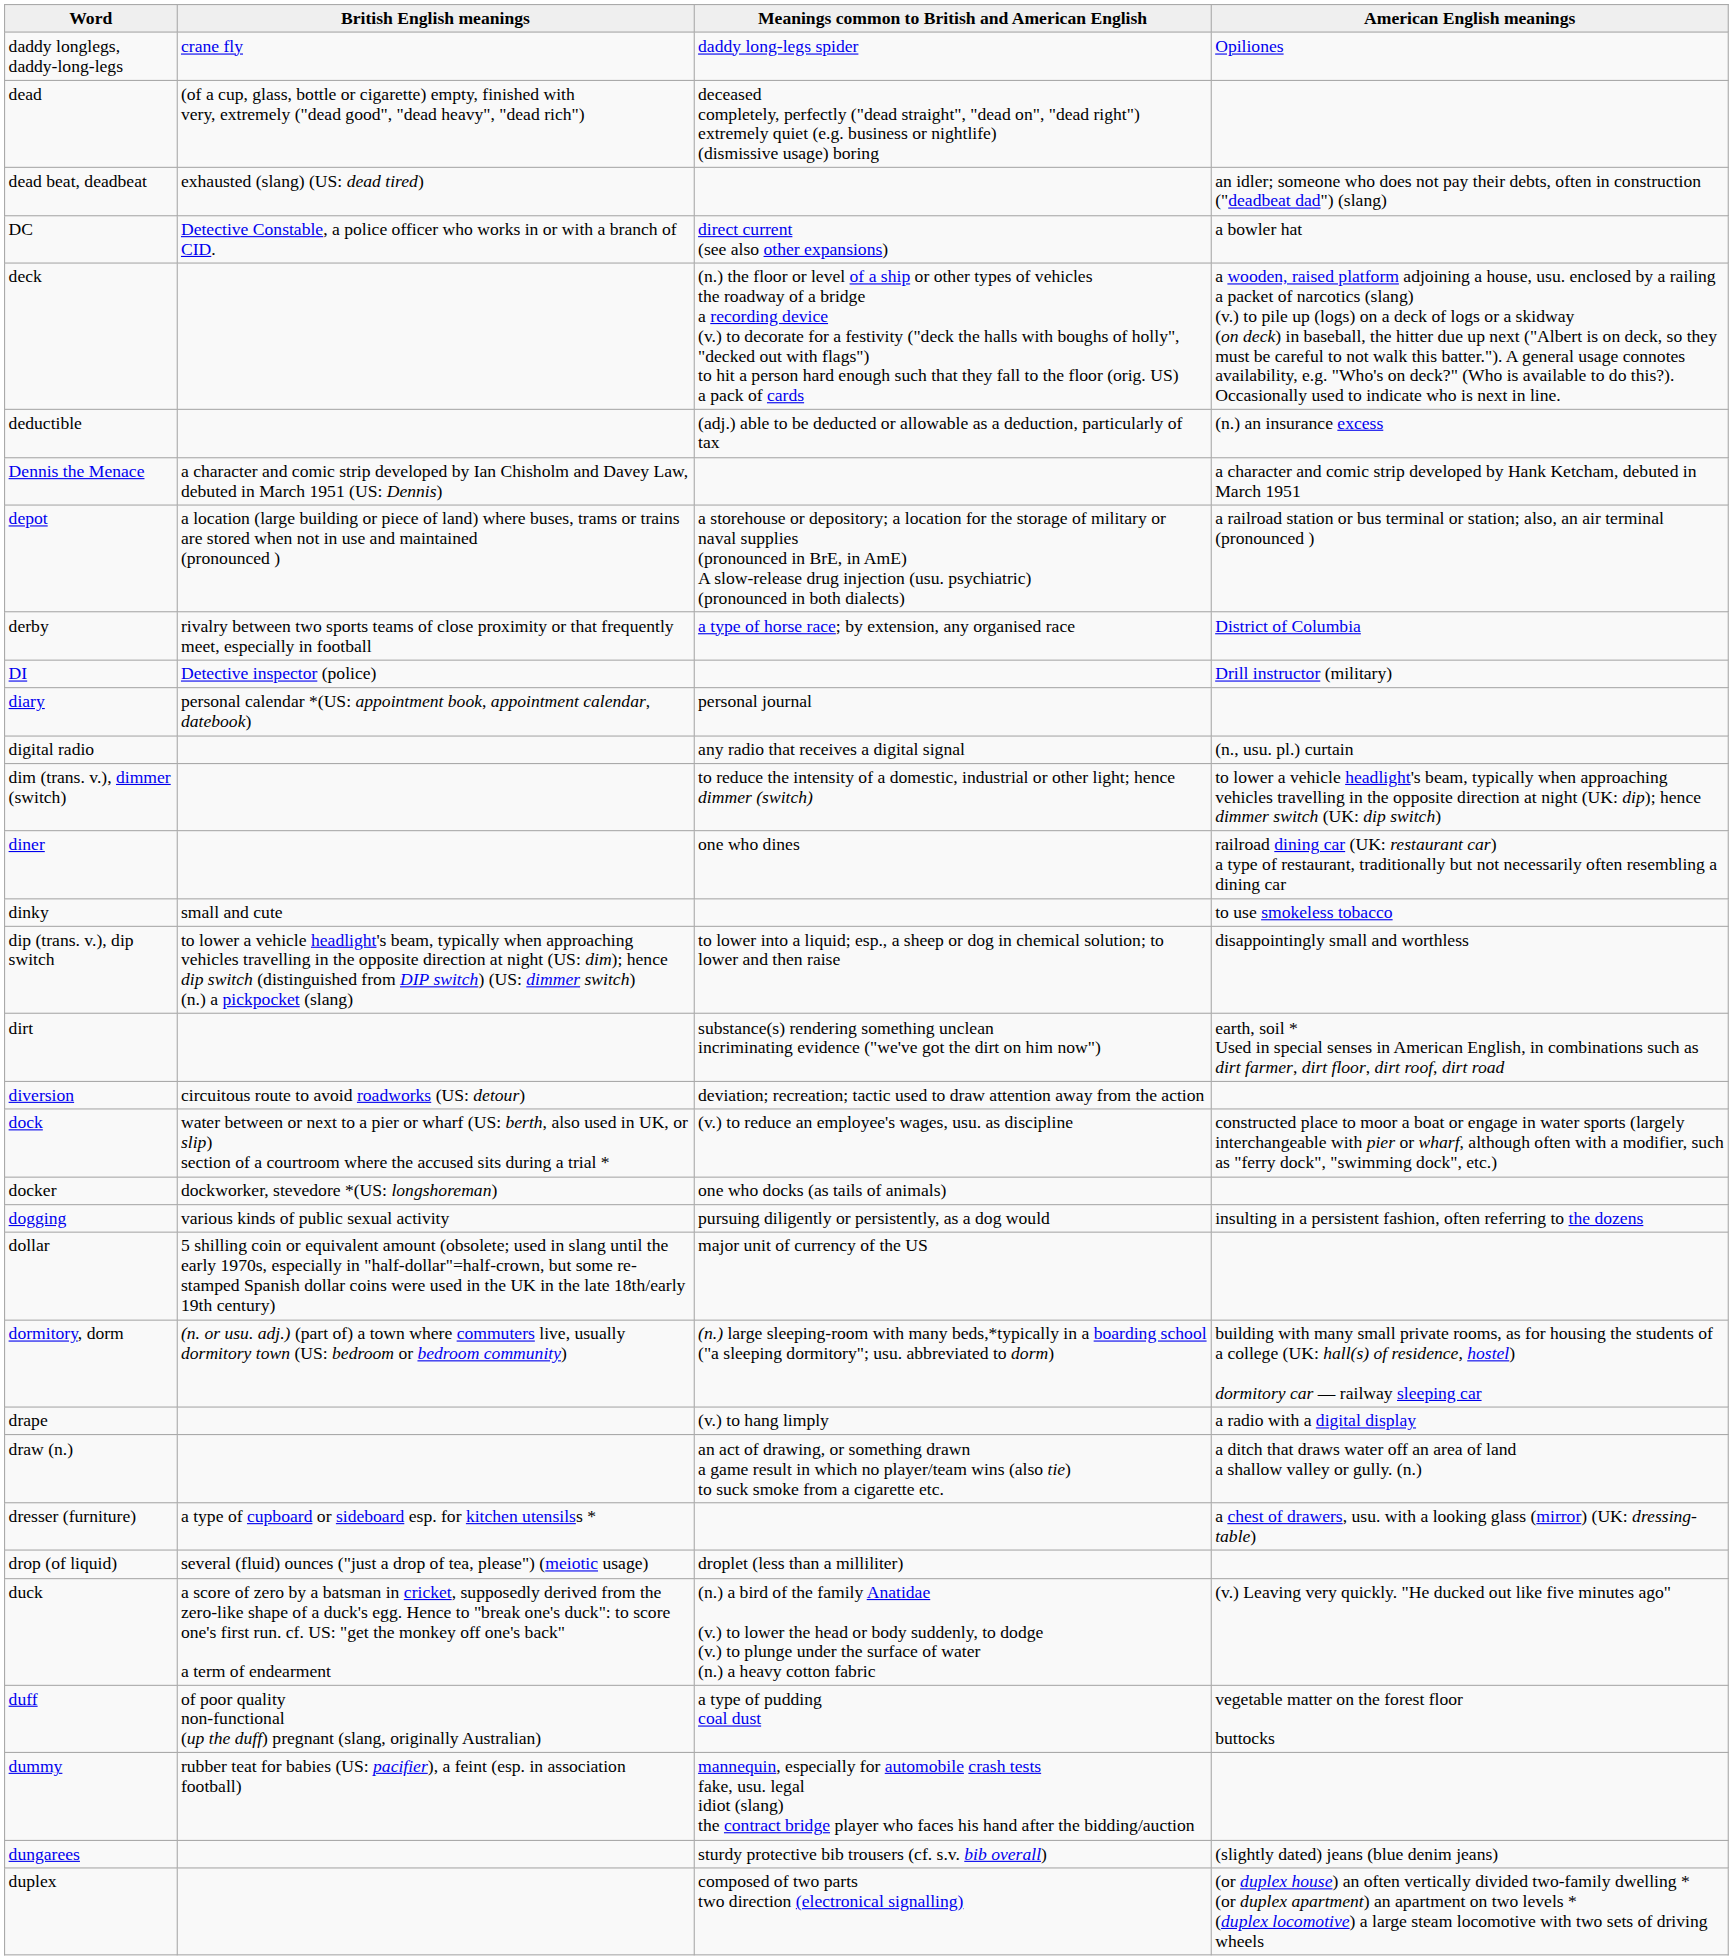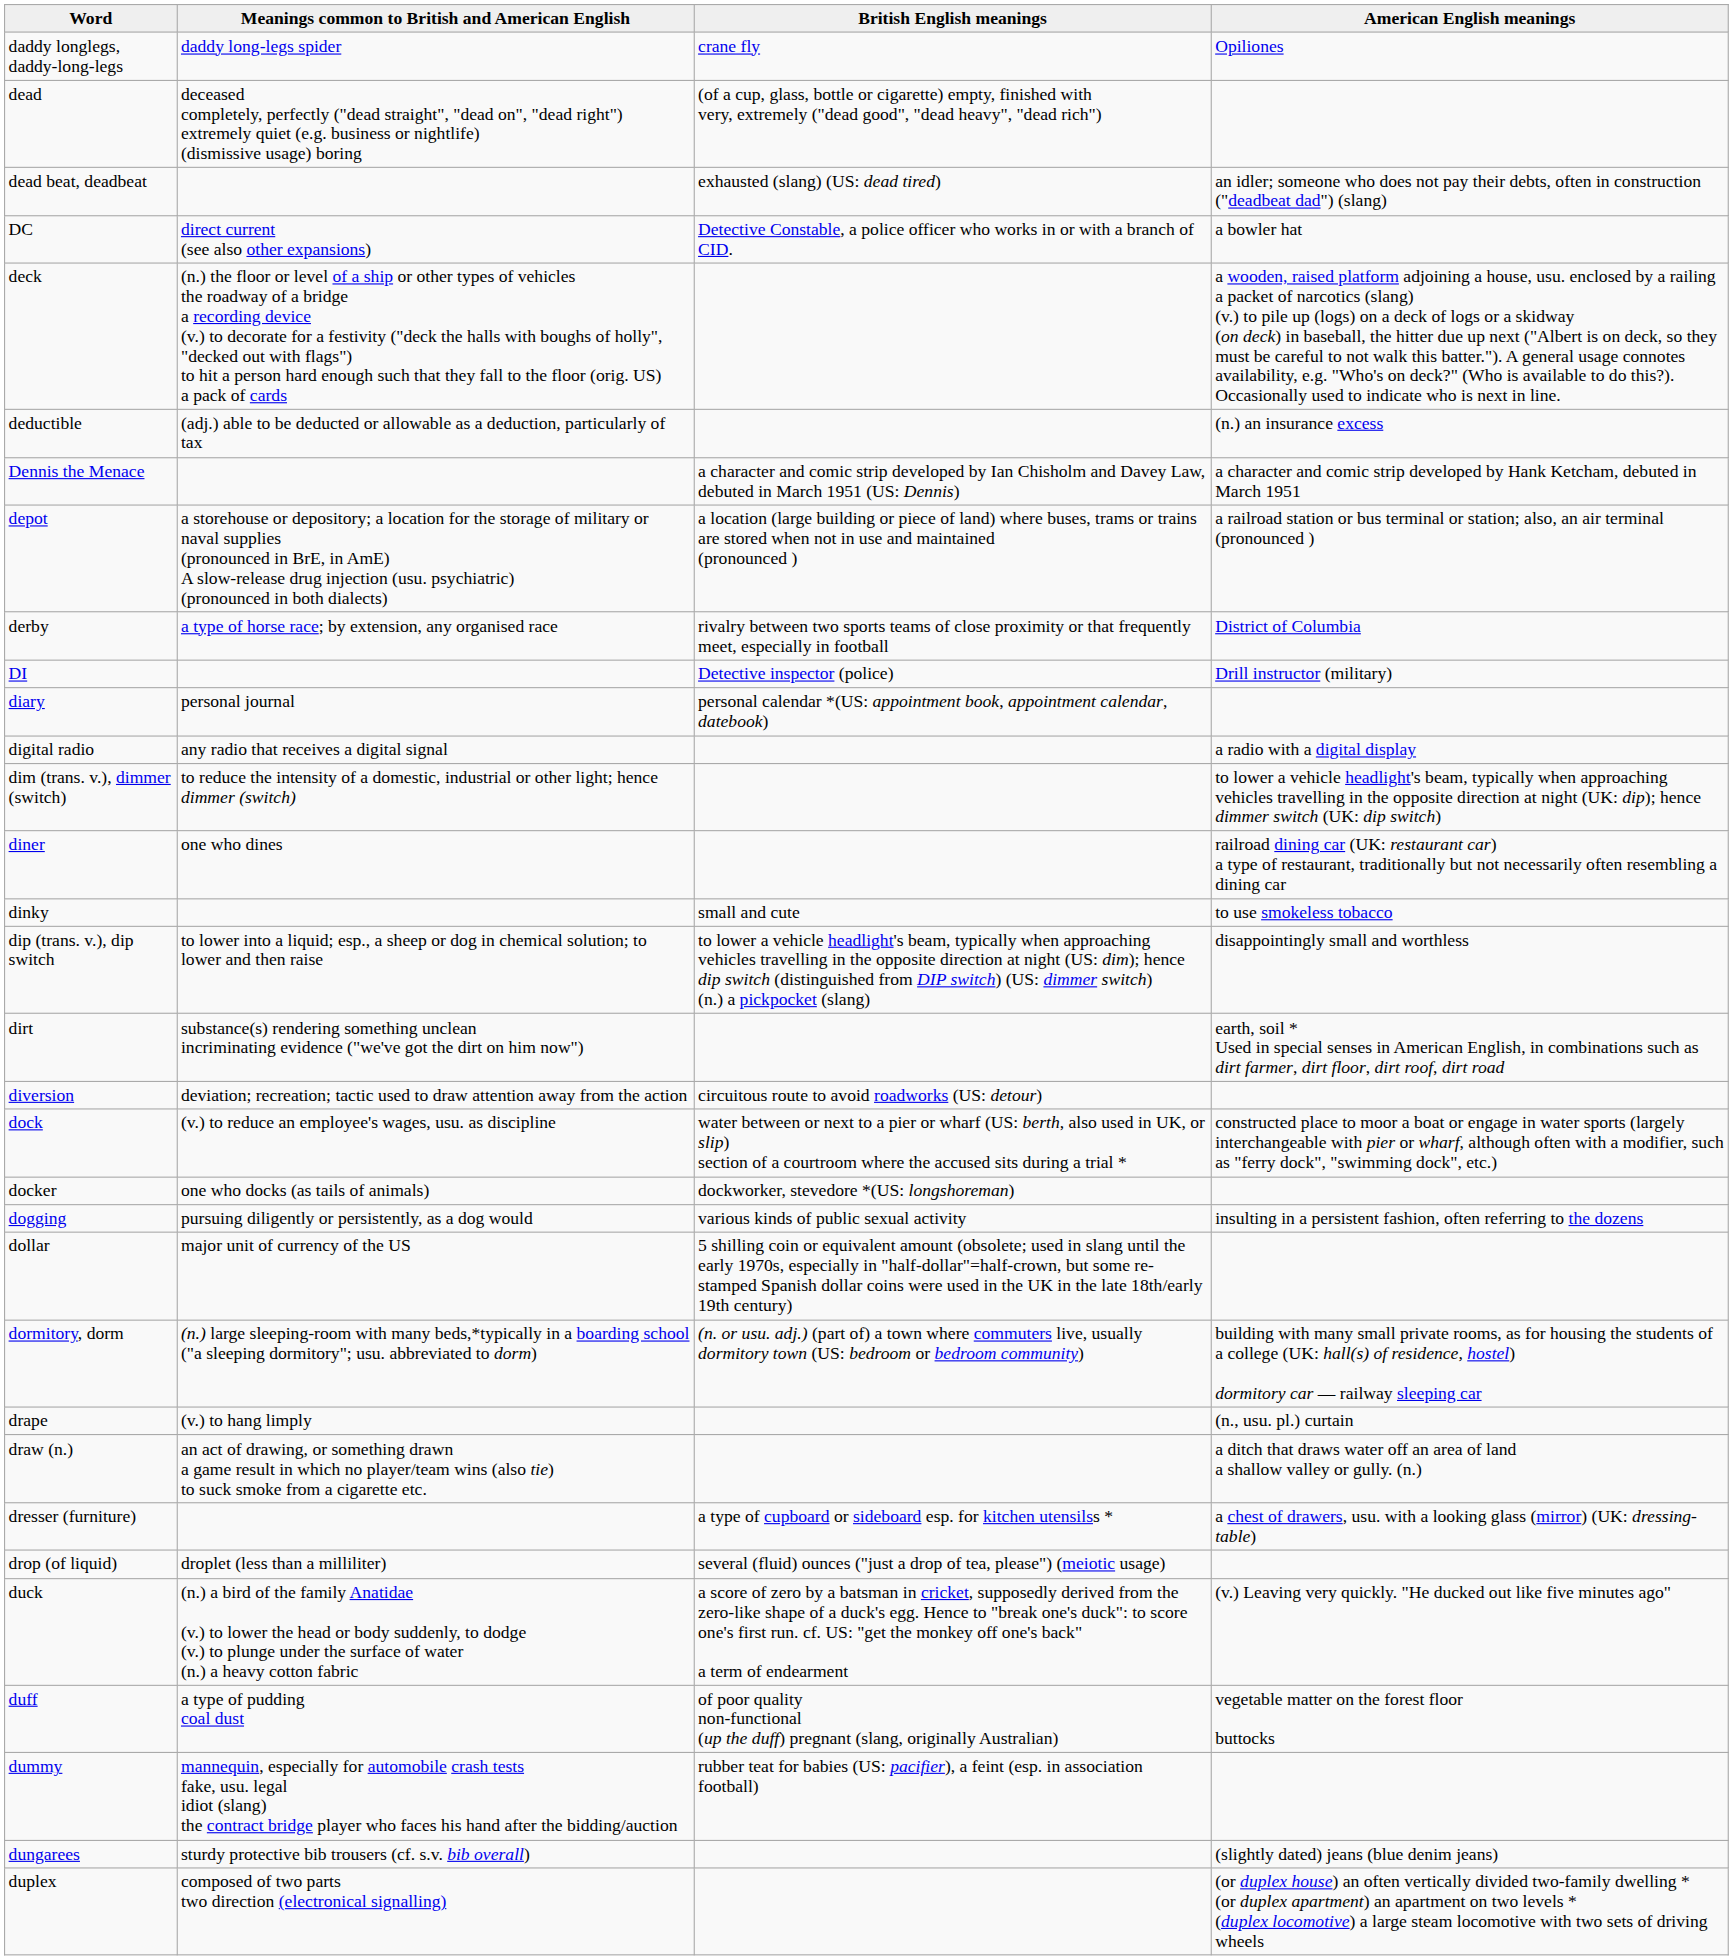columns swapped: (435, 18) <-> (953, 18)
(1284, 749) (n., usu. pl.) curtain -> (1316, 749) a radio with a digital display
(1316, 1420) a radio with a digital display -> (1284, 1420) (n., usu. pl.) curtain
